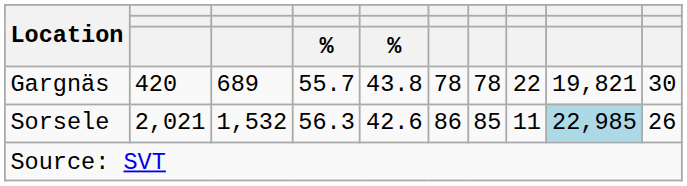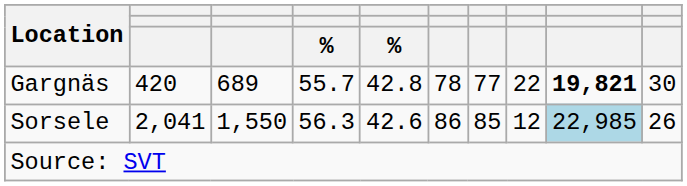(394, 85) 43.8 -> (394, 85) 42.8
(487, 85) 78 -> (487, 85) 77
(594, 85) normal -> (594, 85) bold
(170, 123) 2,021 -> (170, 123) 2,041
(252, 123) 1,532 -> (252, 123) 1,550
(527, 123) 11 -> (527, 123) 12
